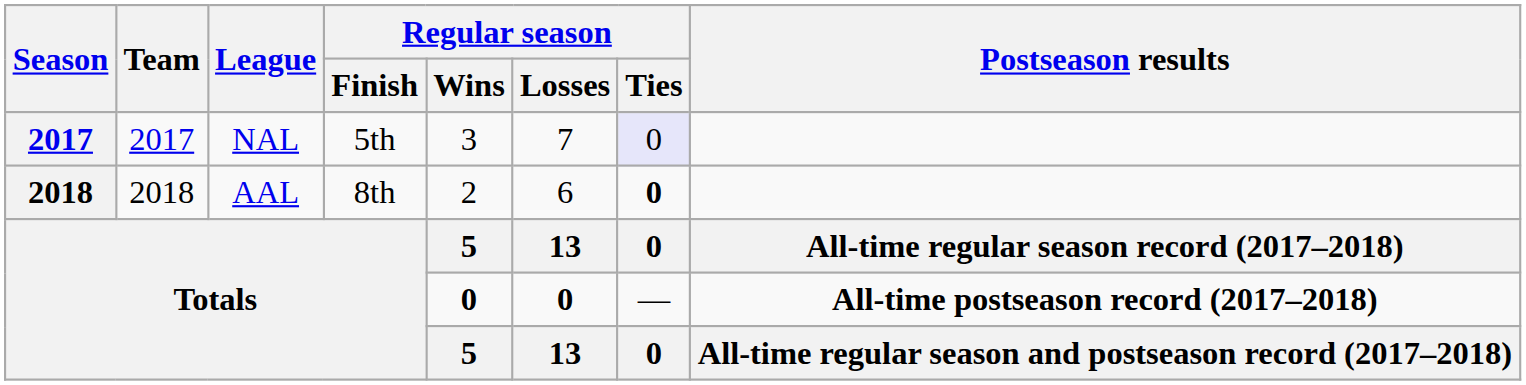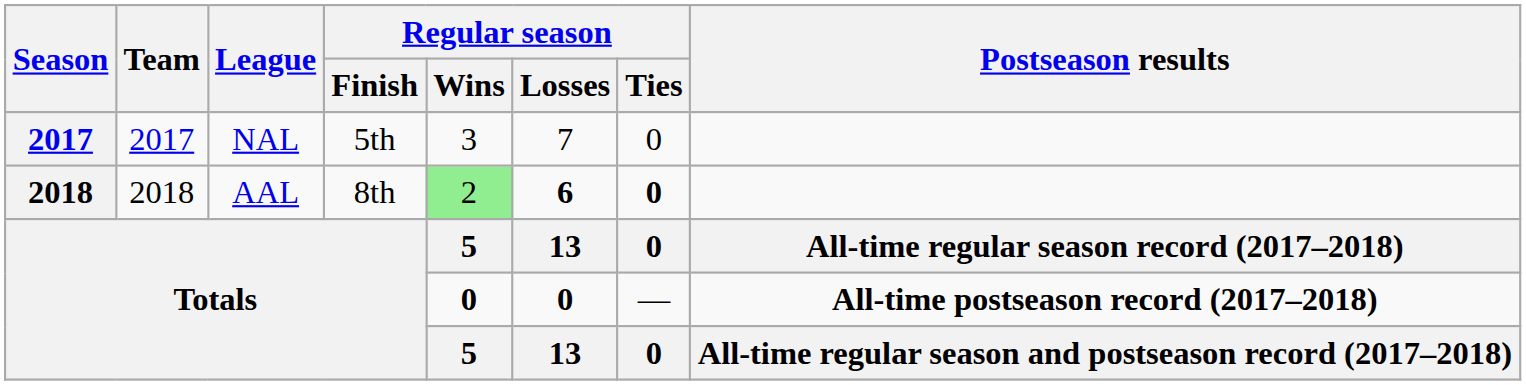(654, 138) lavender background -> (654, 138) no background
(469, 192) no background -> (469, 192) lightgreen background
(565, 192) normal -> (565, 192) bold
